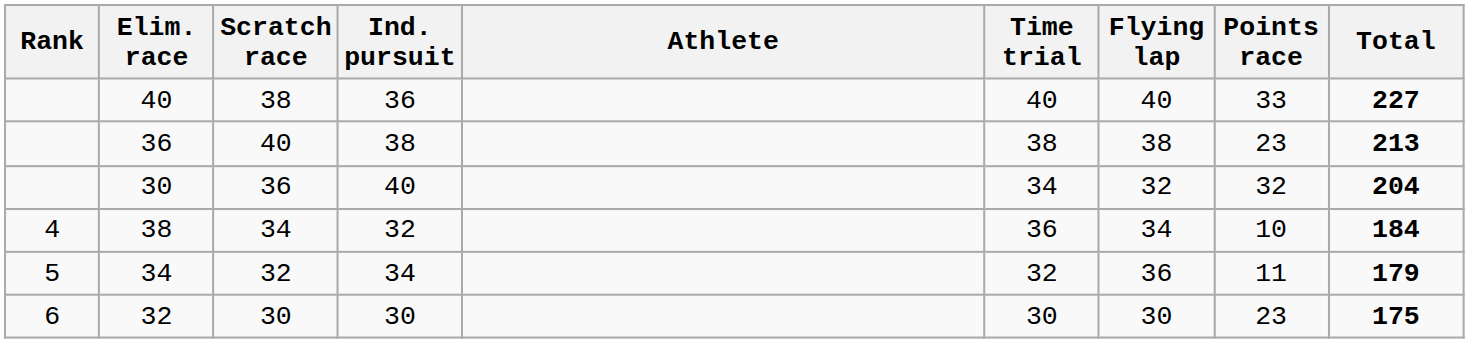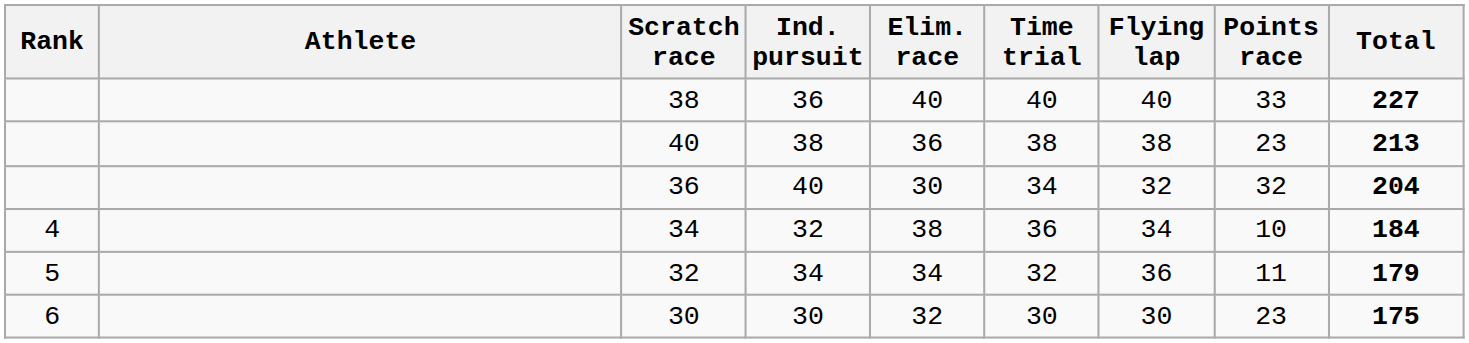columns swapped: (723, 42) <-> (157, 42)
